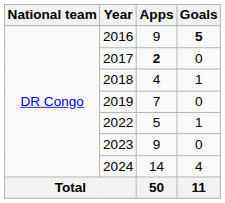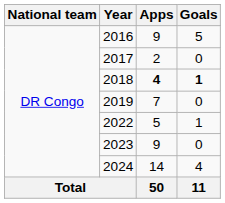(199, 36) bold -> (199, 36) normal
(157, 58) bold -> (157, 58) normal
(157, 79) normal -> (157, 79) bold
(199, 79) normal -> (199, 79) bold
